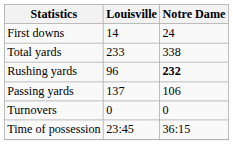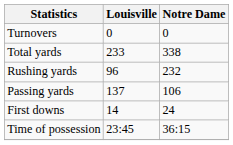rows swapped: (36, 33) <-> (32, 110)
(172, 71) bold -> (172, 71) normal
